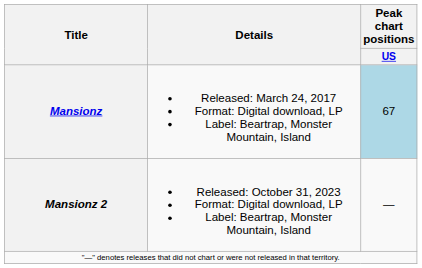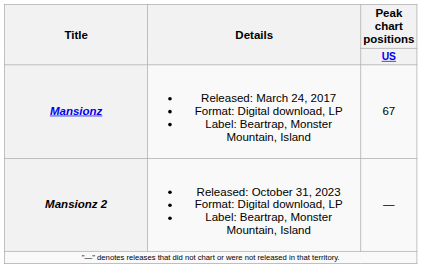(389, 111) lightblue background -> (389, 111) no background
